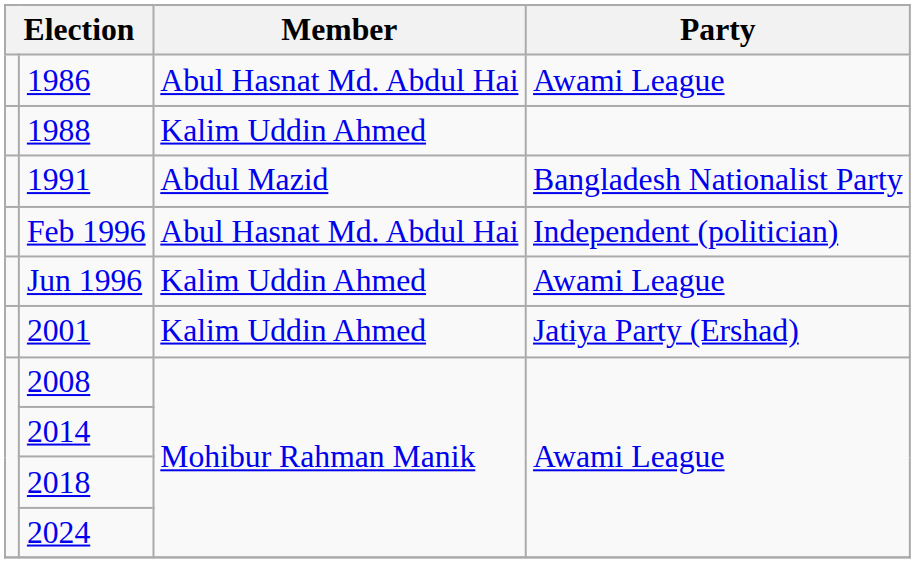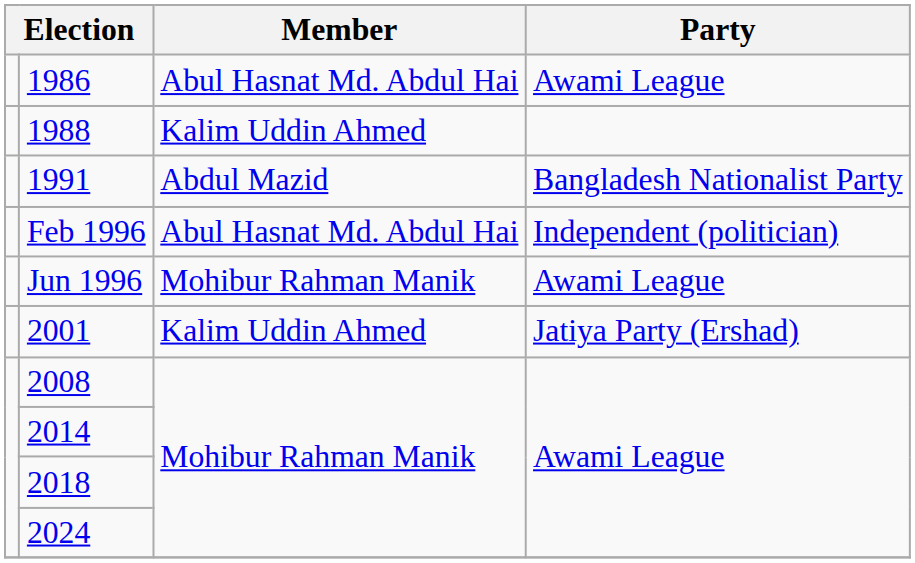(293, 280) Kalim Uddin Ahmed -> (318, 280) Mohibur Rahman Manik
